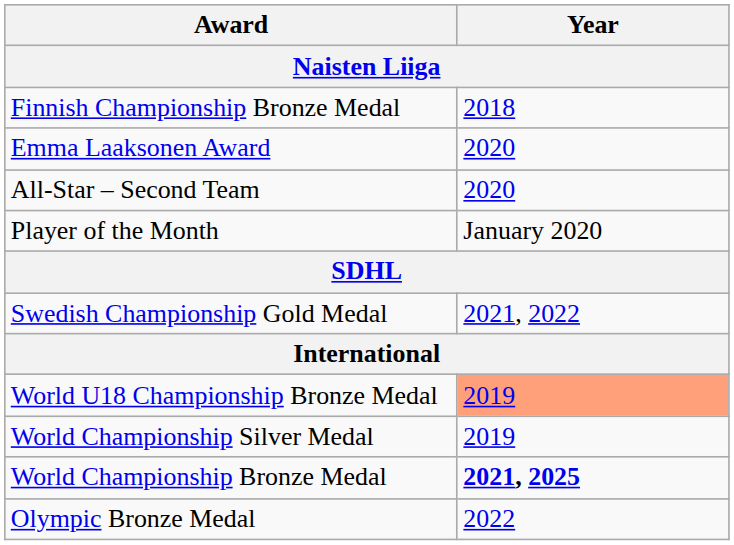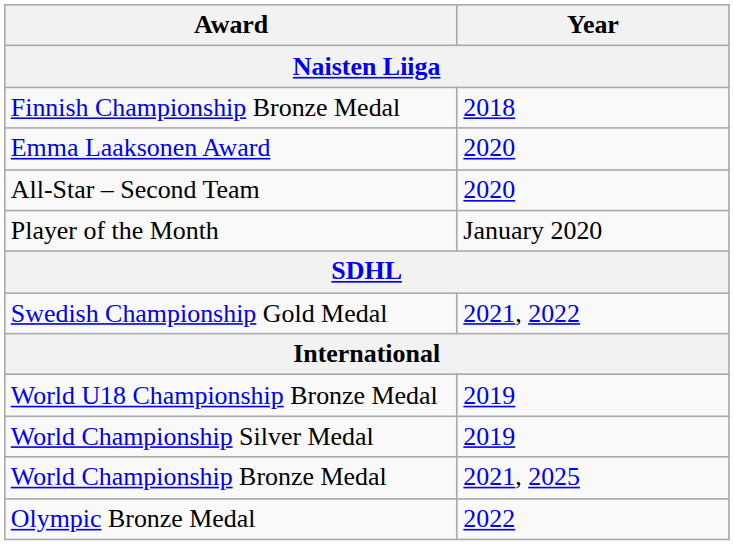(489, 395) lightsalmon background -> (489, 395) no background
(522, 477) bold -> (522, 477) normal
